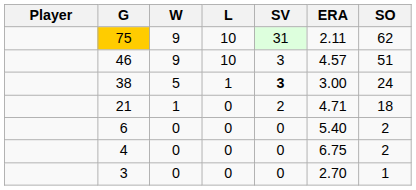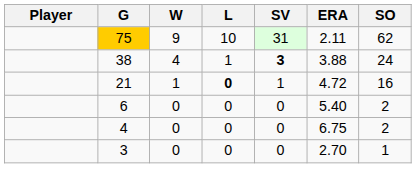- row: (124, 60)
(176, 83) 5 -> (176, 60) 4
(333, 83) 3.00 -> (333, 60) 3.88
(228, 106) normal -> (228, 83) bold
(281, 106) 2 -> (281, 83) 1
(333, 106) 4.71 -> (333, 83) 4.72
(385, 106) 18 -> (385, 83) 16
